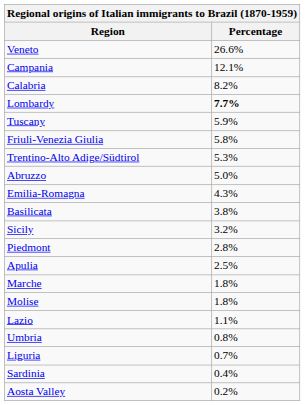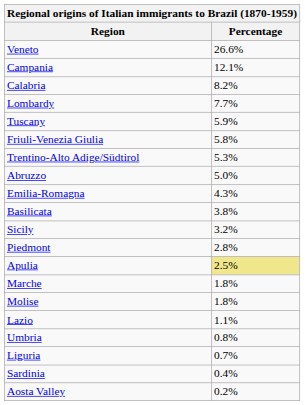(227, 103) bold -> (226, 103) normal
(226, 265) no background -> (226, 265) khaki background
